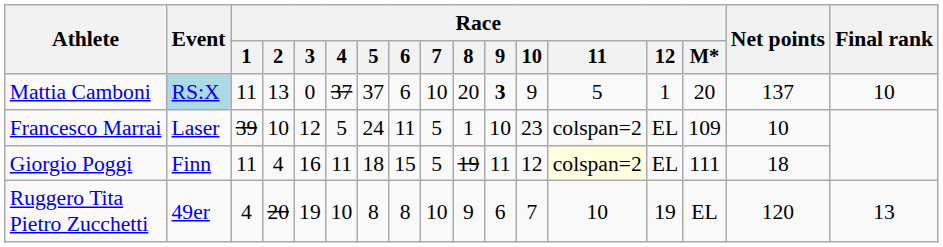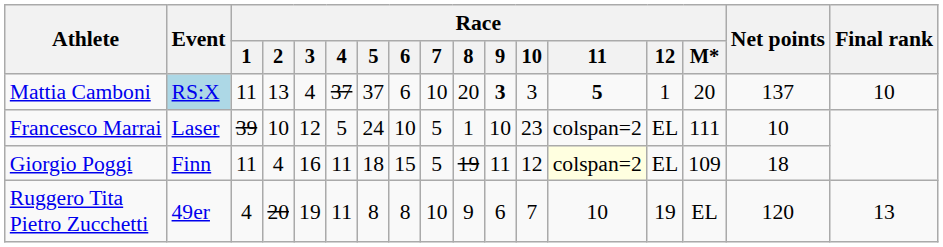(310, 92) 0 -> (310, 92) 4
(532, 92) 9 -> (532, 92) 3
(597, 92) normal -> (597, 92) bold
(405, 127) 11 -> (405, 127) 10
(705, 127) 109 -> (705, 127) 111
(705, 163) 111 -> (705, 163) 109
(342, 211) 10 -> (342, 211) 11
